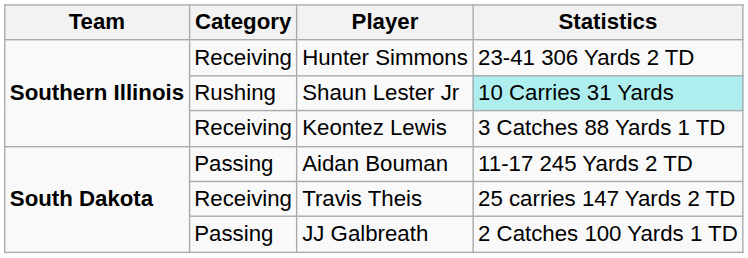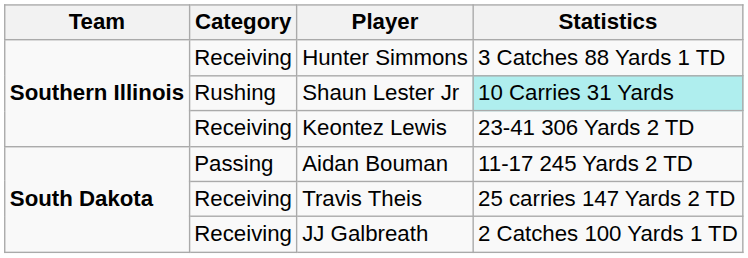(586, 57) 23-41 306 Yards 2 TD -> (602, 57) 3 Catches 88 Yards 1 TD
(602, 128) 3 Catches 88 Yards 1 TD -> (586, 128) 23-41 306 Yards 2 TD
(234, 234) Passing -> (243, 234) Receiving
